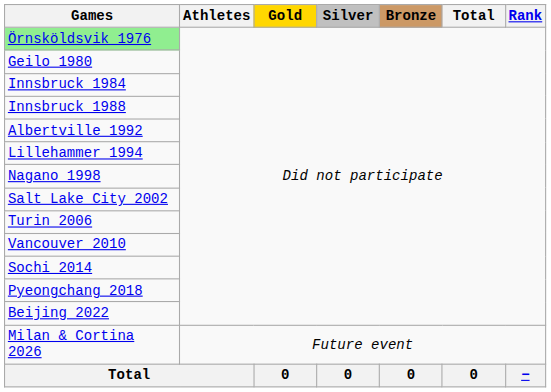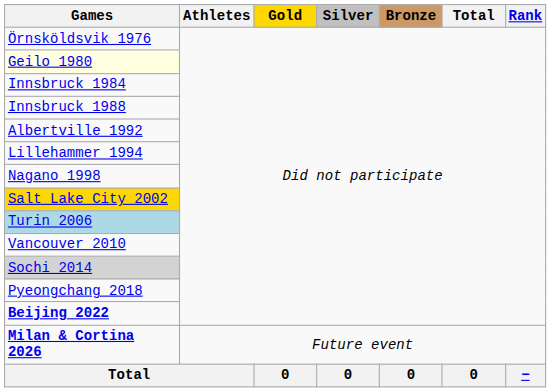(79, 39) lightgreen background -> (79, 39) no background
(50, 62) no background -> (50, 62) lightyellow background
(88, 199) no background -> (88, 199) gold background
(50, 222) no background -> (50, 222) lightblue background
(50, 268) no background -> (50, 268) lightgrey background
(58, 313) normal -> (58, 313) bold
(71, 344) normal -> (71, 344) bold
